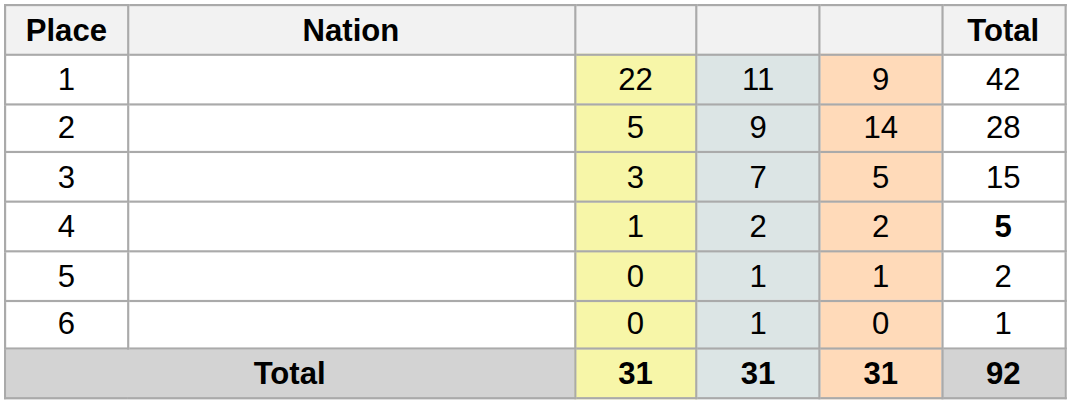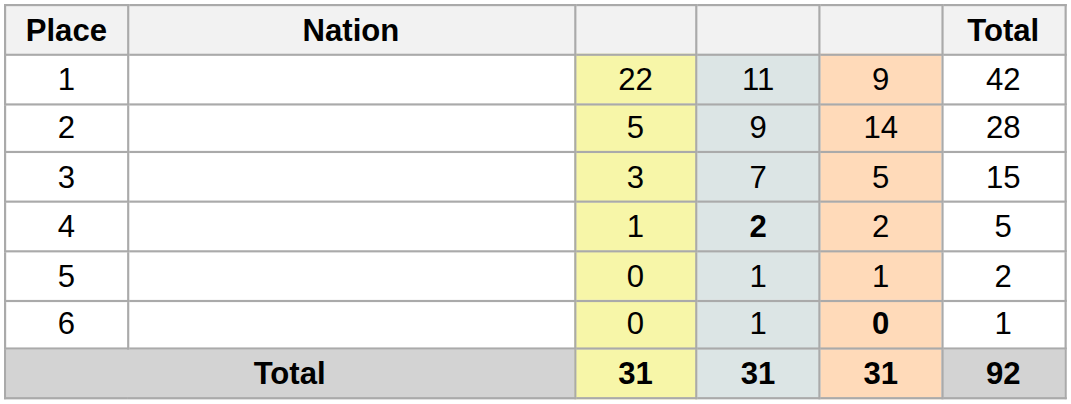(758, 227) normal -> (758, 227) bold
(1003, 227) bold -> (1003, 227) normal
(881, 325) normal -> (881, 325) bold
